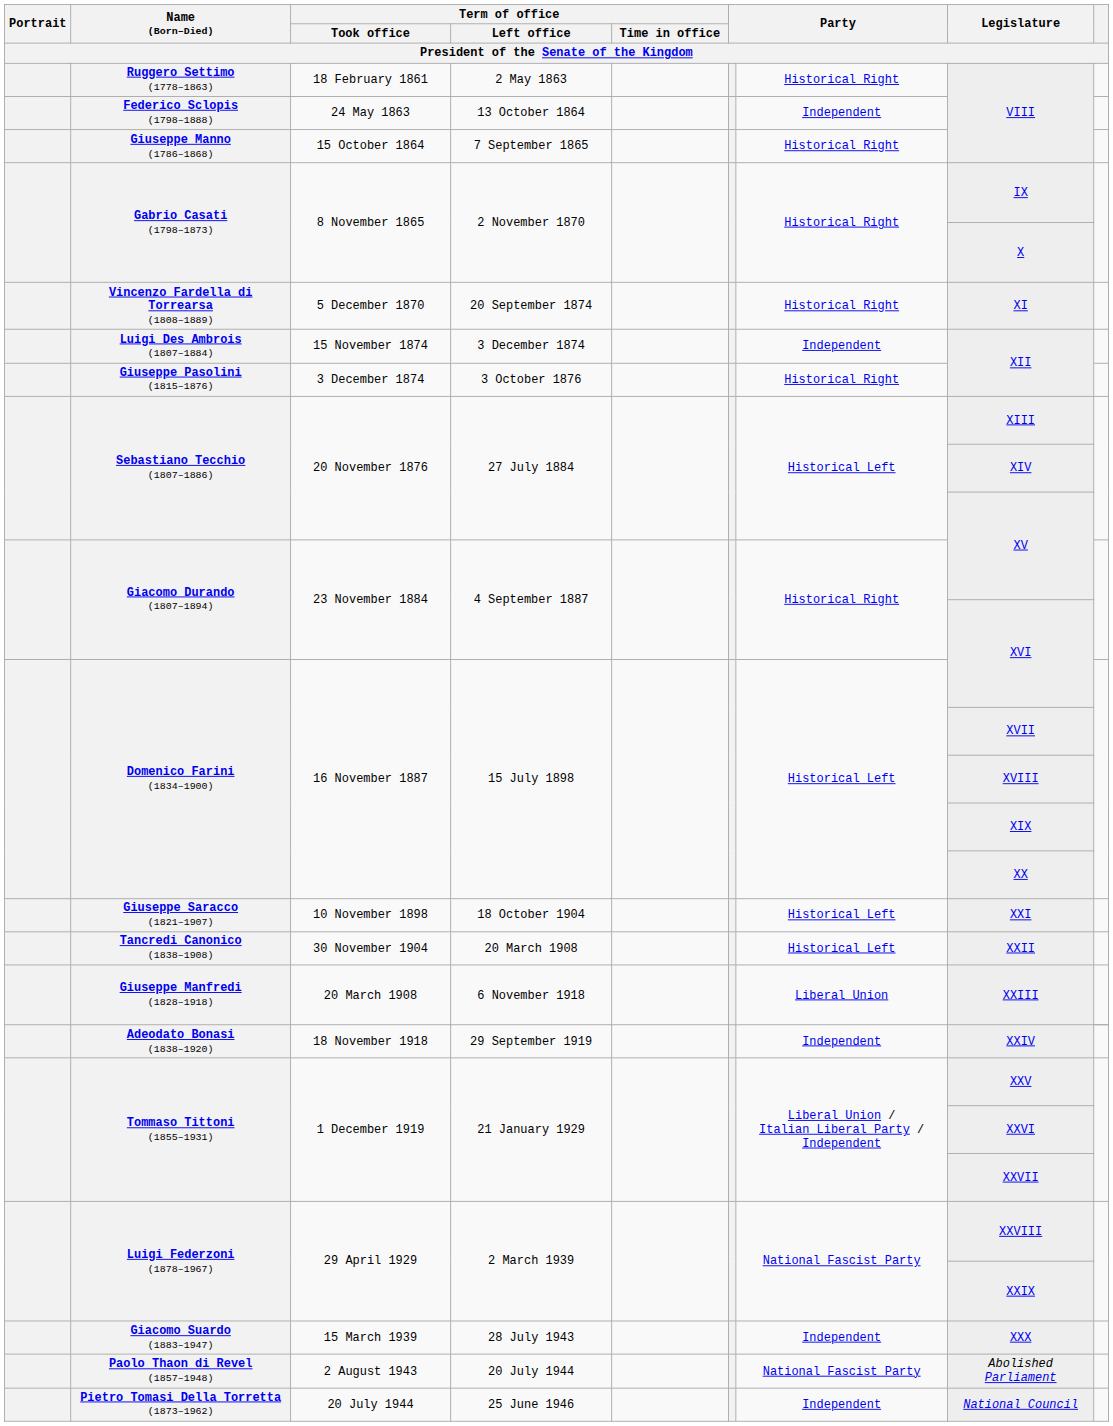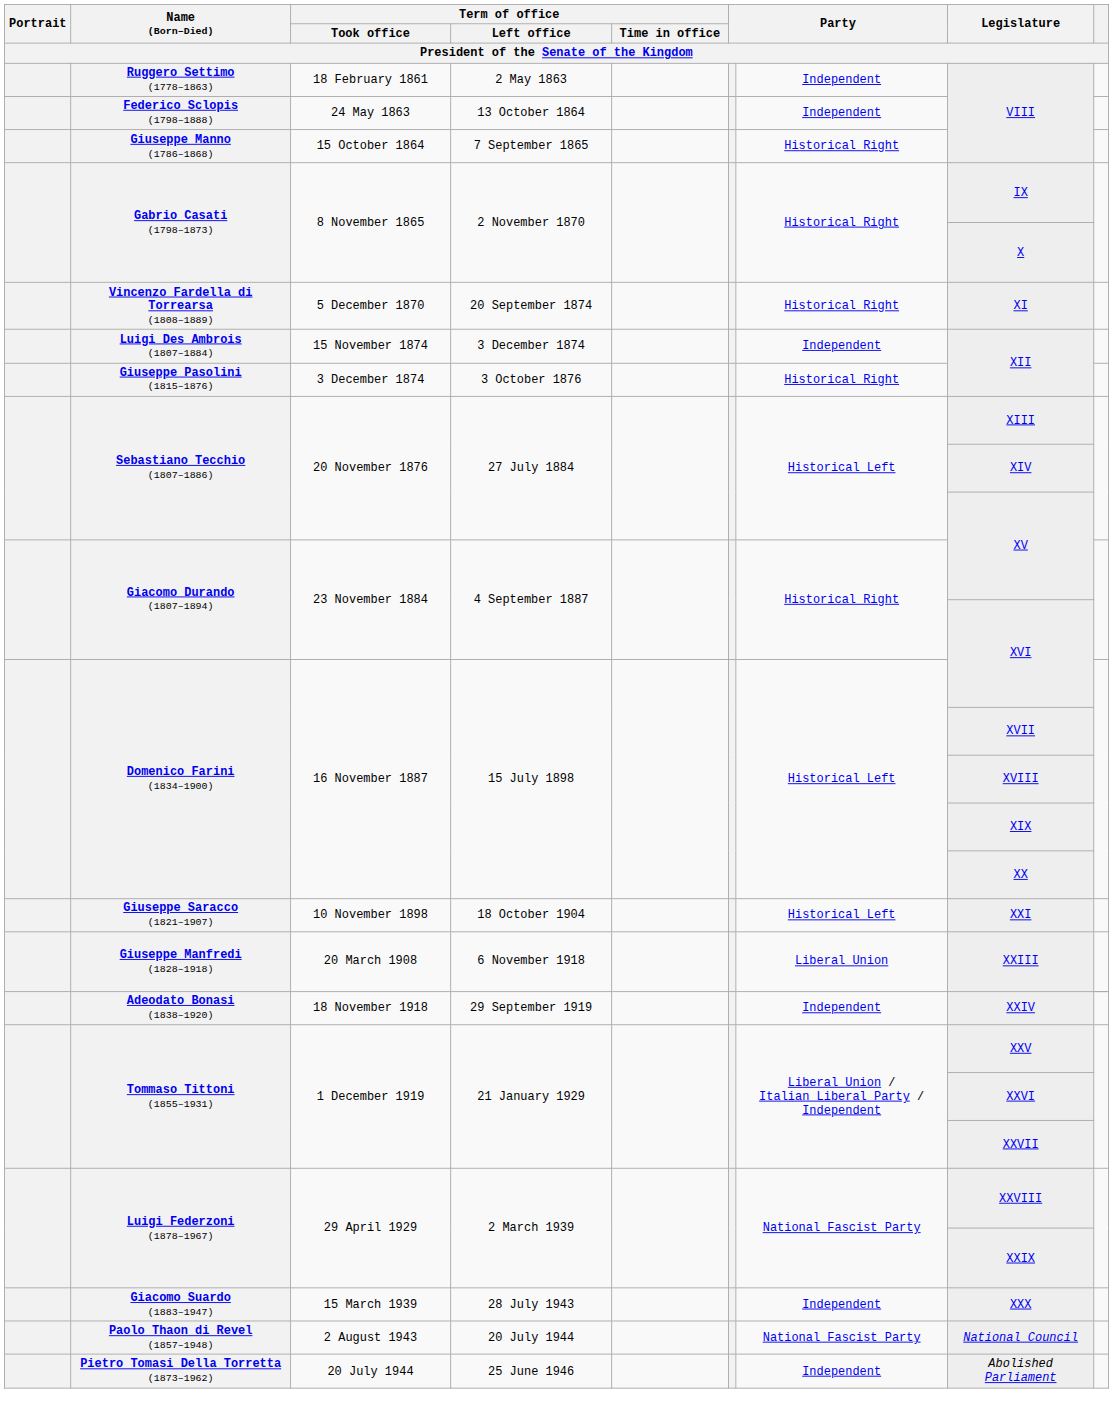(842, 80) Historical Right -> (842, 80) Independent
- row: (181, 948)
(1021, 1371) Abolished Parliament -> (1021, 1338) National Council
(1021, 1404) National Council -> (1021, 1371) Abolished Parliament
